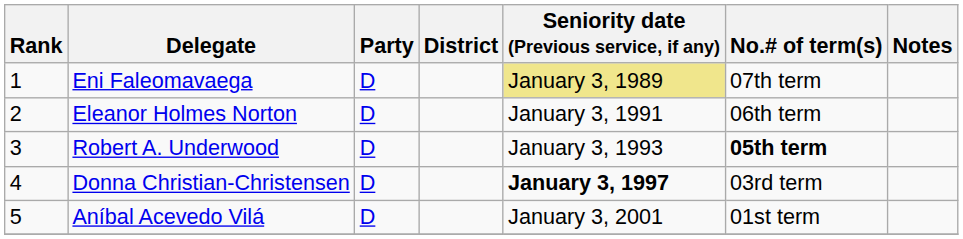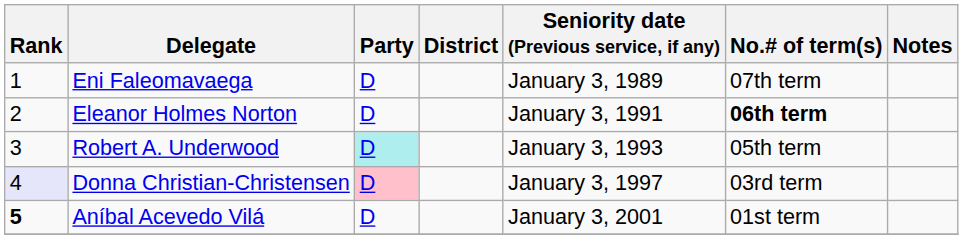(586, 80) khaki background -> (586, 80) no background
(776, 114) normal -> (779, 114) bold
(368, 148) no background -> (368, 148) paleturquoise background
(779, 148) bold -> (776, 148) normal
(16, 182) no background -> (16, 182) lavender background
(368, 182) no background -> (368, 182) pink background
(589, 182) bold -> (586, 182) normal
(16, 217) normal -> (16, 217) bold
